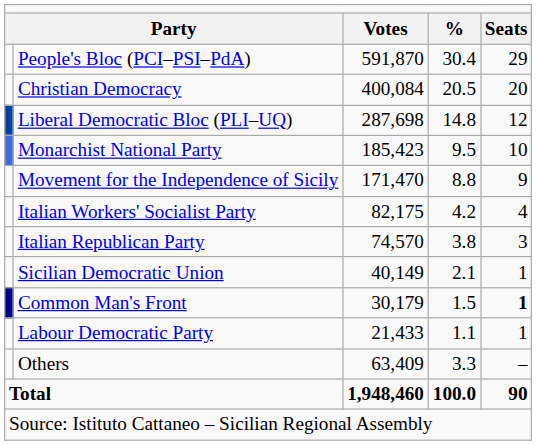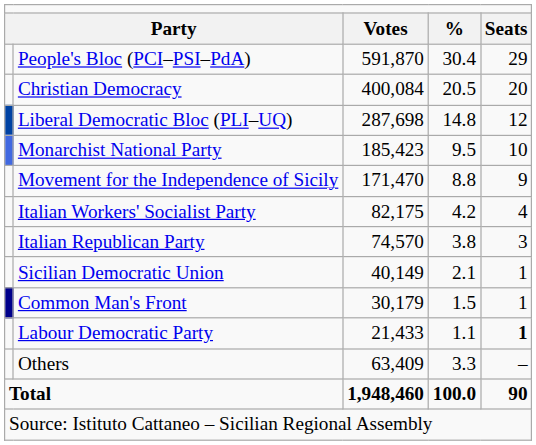(523, 302) bold -> (523, 302) normal
(523, 333) normal -> (523, 333) bold
